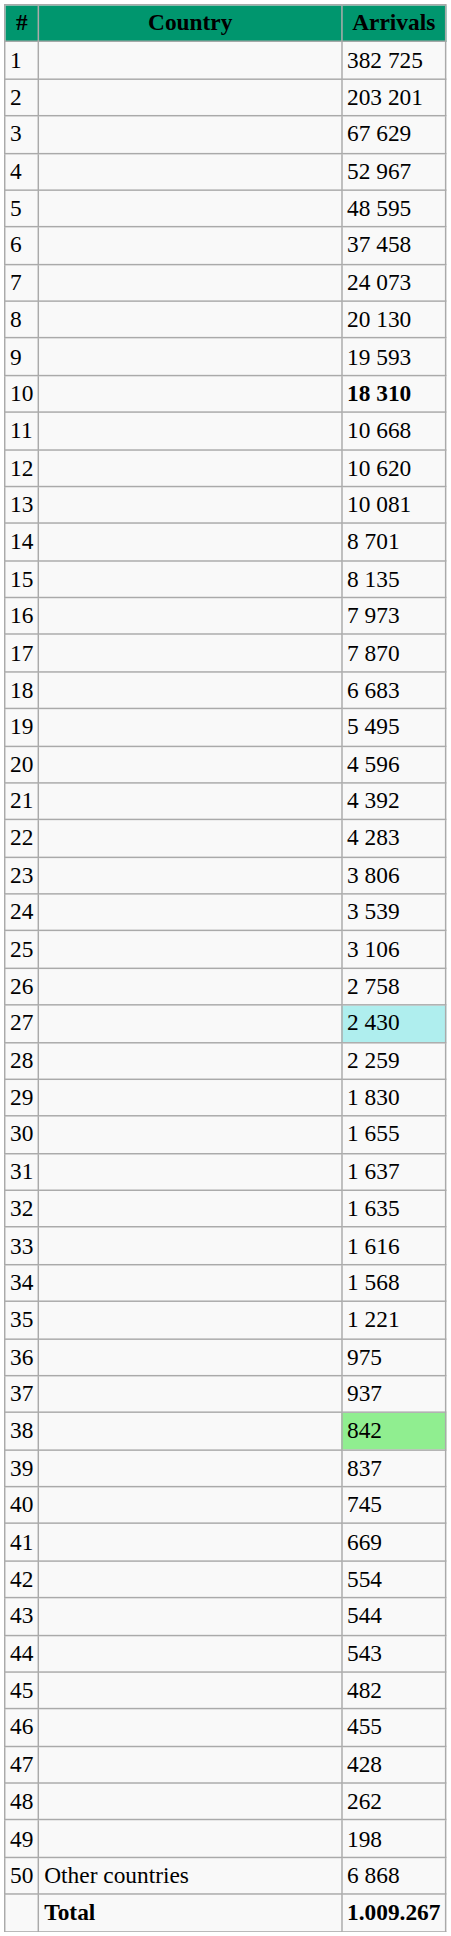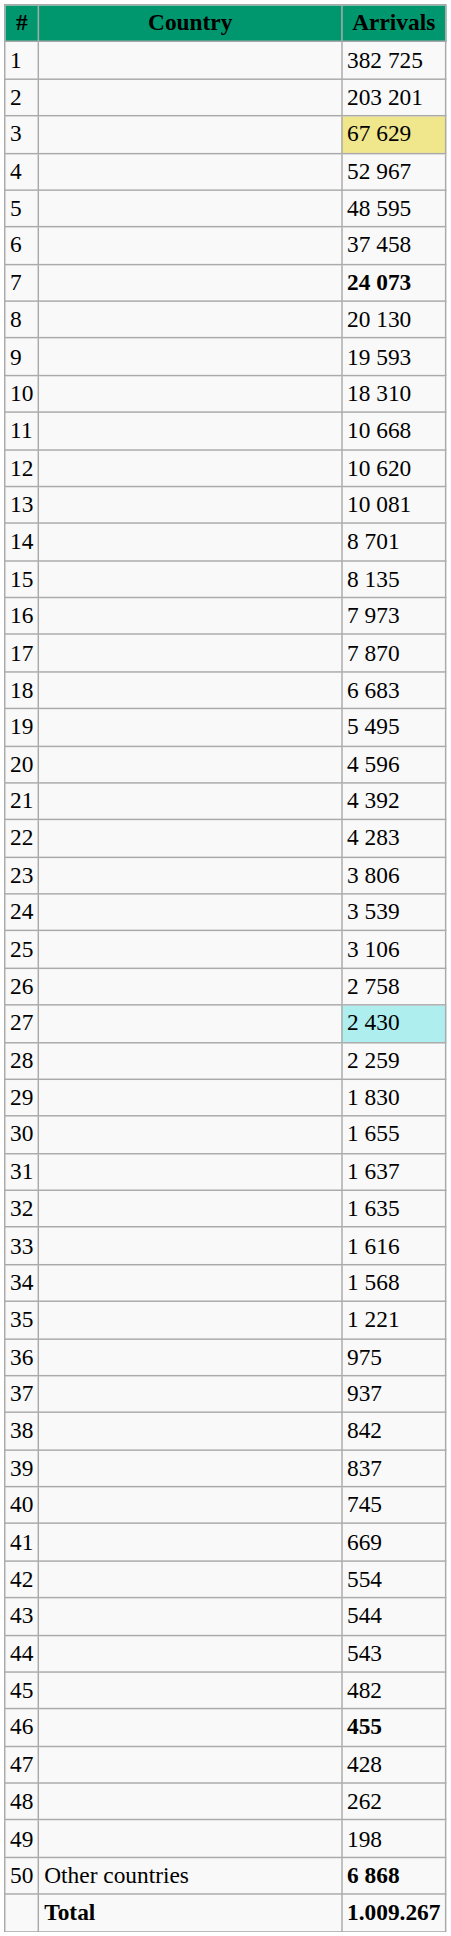(379, 134) no background -> (379, 134) khaki background
(379, 282) normal -> (379, 282) bold
(379, 393) bold -> (379, 393) normal
(365, 1430) lightgreen background -> (365, 1430) no background
(365, 1727) normal -> (365, 1727) bold
(373, 1875) normal -> (373, 1875) bold
